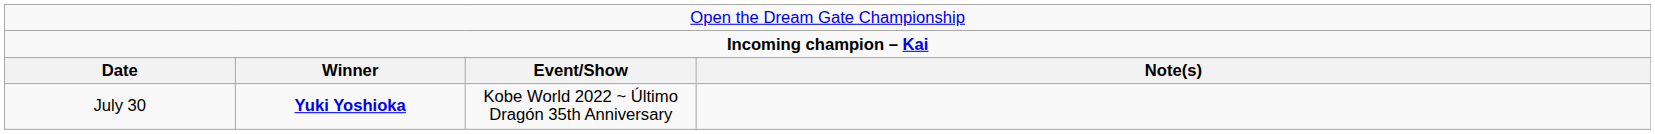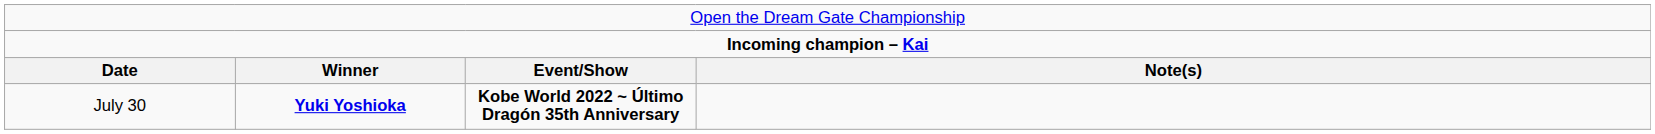(581, 106) normal -> (581, 106) bold
